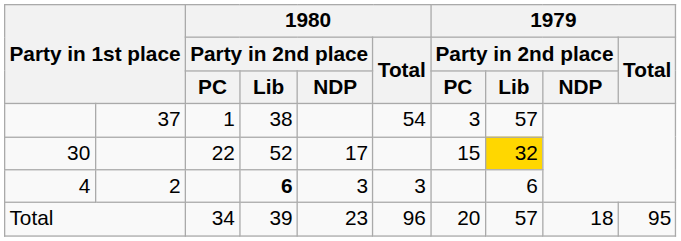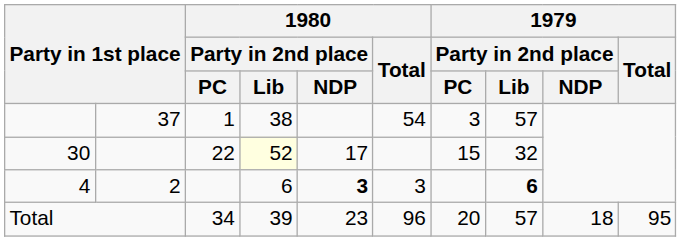(281, 152) no background -> (281, 152) lightyellow background
(526, 152) gold background -> (526, 152) no background
(287, 185) bold -> (287, 185) normal
(362, 185) normal -> (362, 185) bold
(532, 185) normal -> (532, 185) bold
